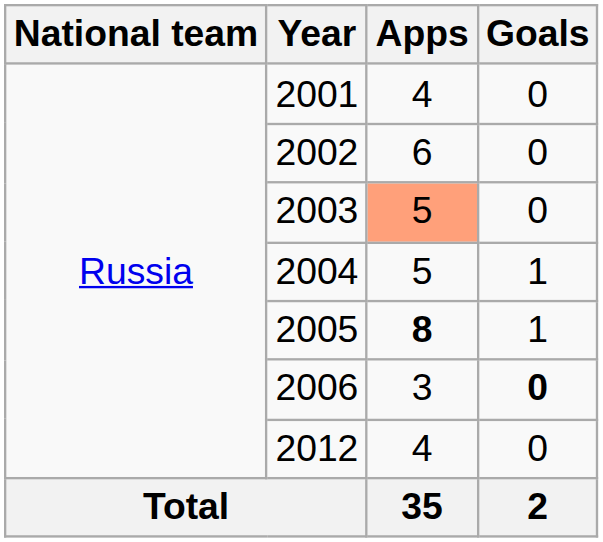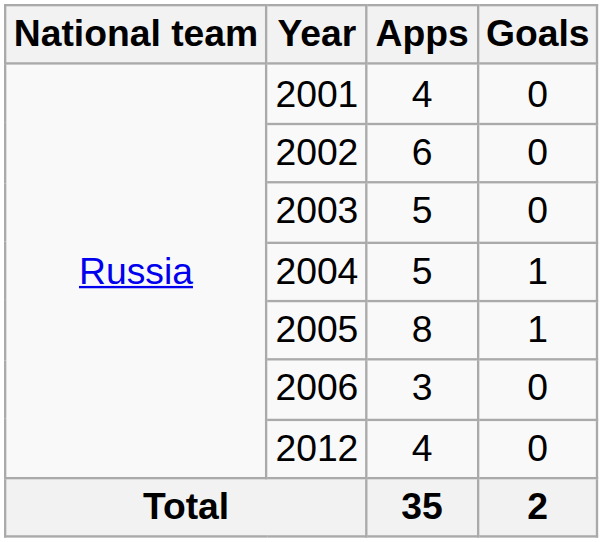(422, 211) lightsalmon background -> (422, 211) no background
(422, 329) bold -> (422, 329) normal
(538, 388) bold -> (538, 388) normal
